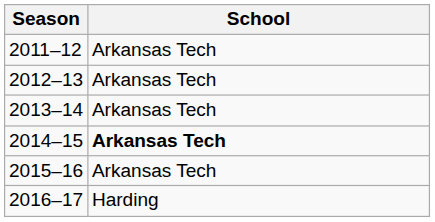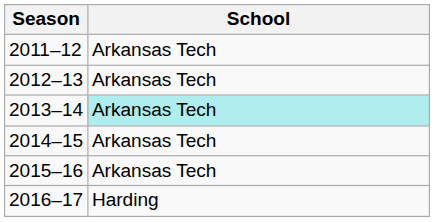(154, 110) no background -> (154, 110) paleturquoise background
(159, 140) bold -> (154, 140) normal
